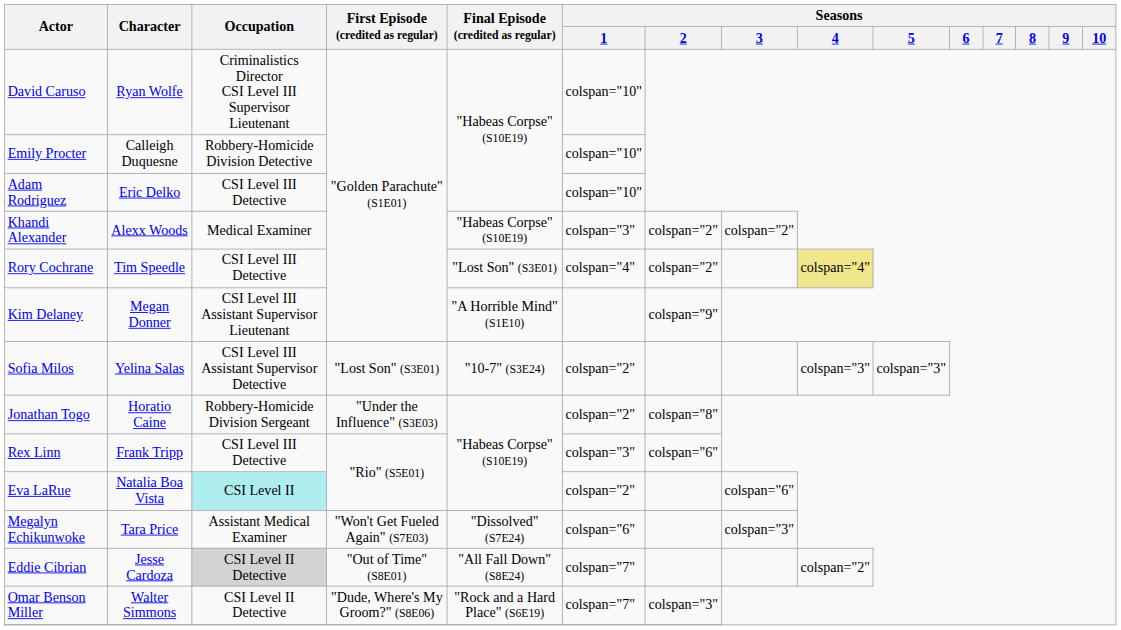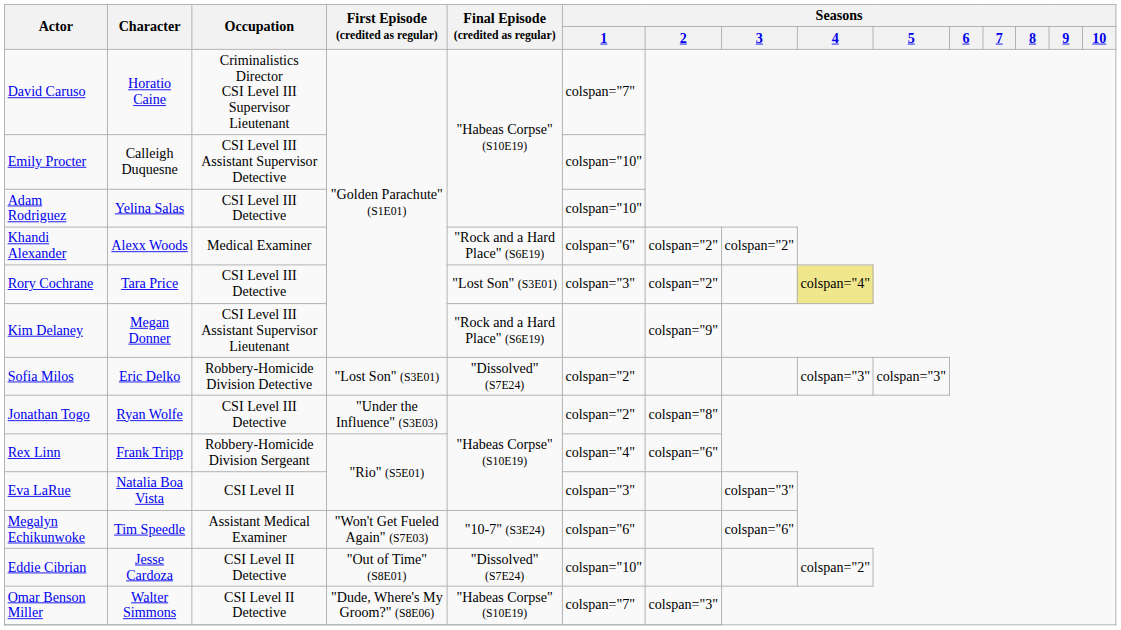(150, 92) Ryan Wolfe -> (150, 92) Horatio Caine
(604, 92) colspan="10" -> (600, 92) colspan="7"
(259, 153) Robbery-Homicide Division Detective -> (259, 161) CSI Level III Assistant Supervisor Detective
(150, 192) Eric Delko -> (150, 207) Yelina Salas
(505, 230) "Habeas Corpse" (S10E19) -> (505, 246) "Rock and a Hard Place" (S6E19)
(600, 230) colspan="3" -> (600, 246) colspan="6"
(150, 268) Tim Speedle -> (150, 284) Tara Price
(600, 268) colspan="4" -> (600, 284) colspan="3"
(505, 314) "A Horrible Mind" (S1E10) -> (505, 330) "Rock and a Hard Place" (S6E19)
(150, 368) Yelina Salas -> (150, 376) Eric Delko
(259, 368) CSI Level III Assistant Supervisor Detective -> (259, 376) Robbery-Homicide Division Detective
(505, 368) "10-7" (S3E24) -> (505, 376) "Dissolved" (S7E24)
(150, 414) Horatio Caine -> (150, 414) Ryan Wolfe
(259, 414) Robbery-Homicide Division Sergeant -> (259, 414) CSI Level III Detective
(259, 452) CSI Level III Detective -> (259, 452) Robbery-Homicide Division Sergeant
(600, 452) colspan="3" -> (600, 452) colspan="4"
(259, 490) paleturquoise background -> (259, 490) no background
(600, 490) colspan="2" -> (600, 490) colspan="3"
(759, 490) colspan="6" -> (759, 490) colspan="3"
(150, 529) Tara Price -> (150, 529) Tim Speedle
(505, 529) "Dissolved" (S7E24) -> (505, 529) "10-7" (S3E24)
(759, 529) colspan="3" -> (759, 529) colspan="6"
(259, 567) lightgrey background -> (259, 567) no background
(505, 567) "All Fall Down" (S8E24) -> (505, 567) "Dissolved" (S7E24)
(600, 567) colspan="7" -> (604, 567) colspan="10"
(505, 605) "Rock and a Hard Place" (S6E19) -> (505, 605) "Habeas Corpse" (S10E19)
